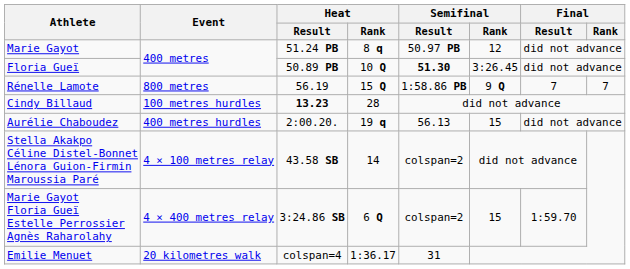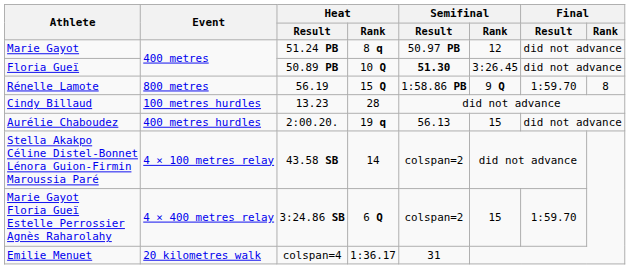(554, 85) 7 -> (554, 85) 1:59.70
(605, 85) 7 -> (605, 85) 8
(312, 104) bold -> (312, 104) normal
